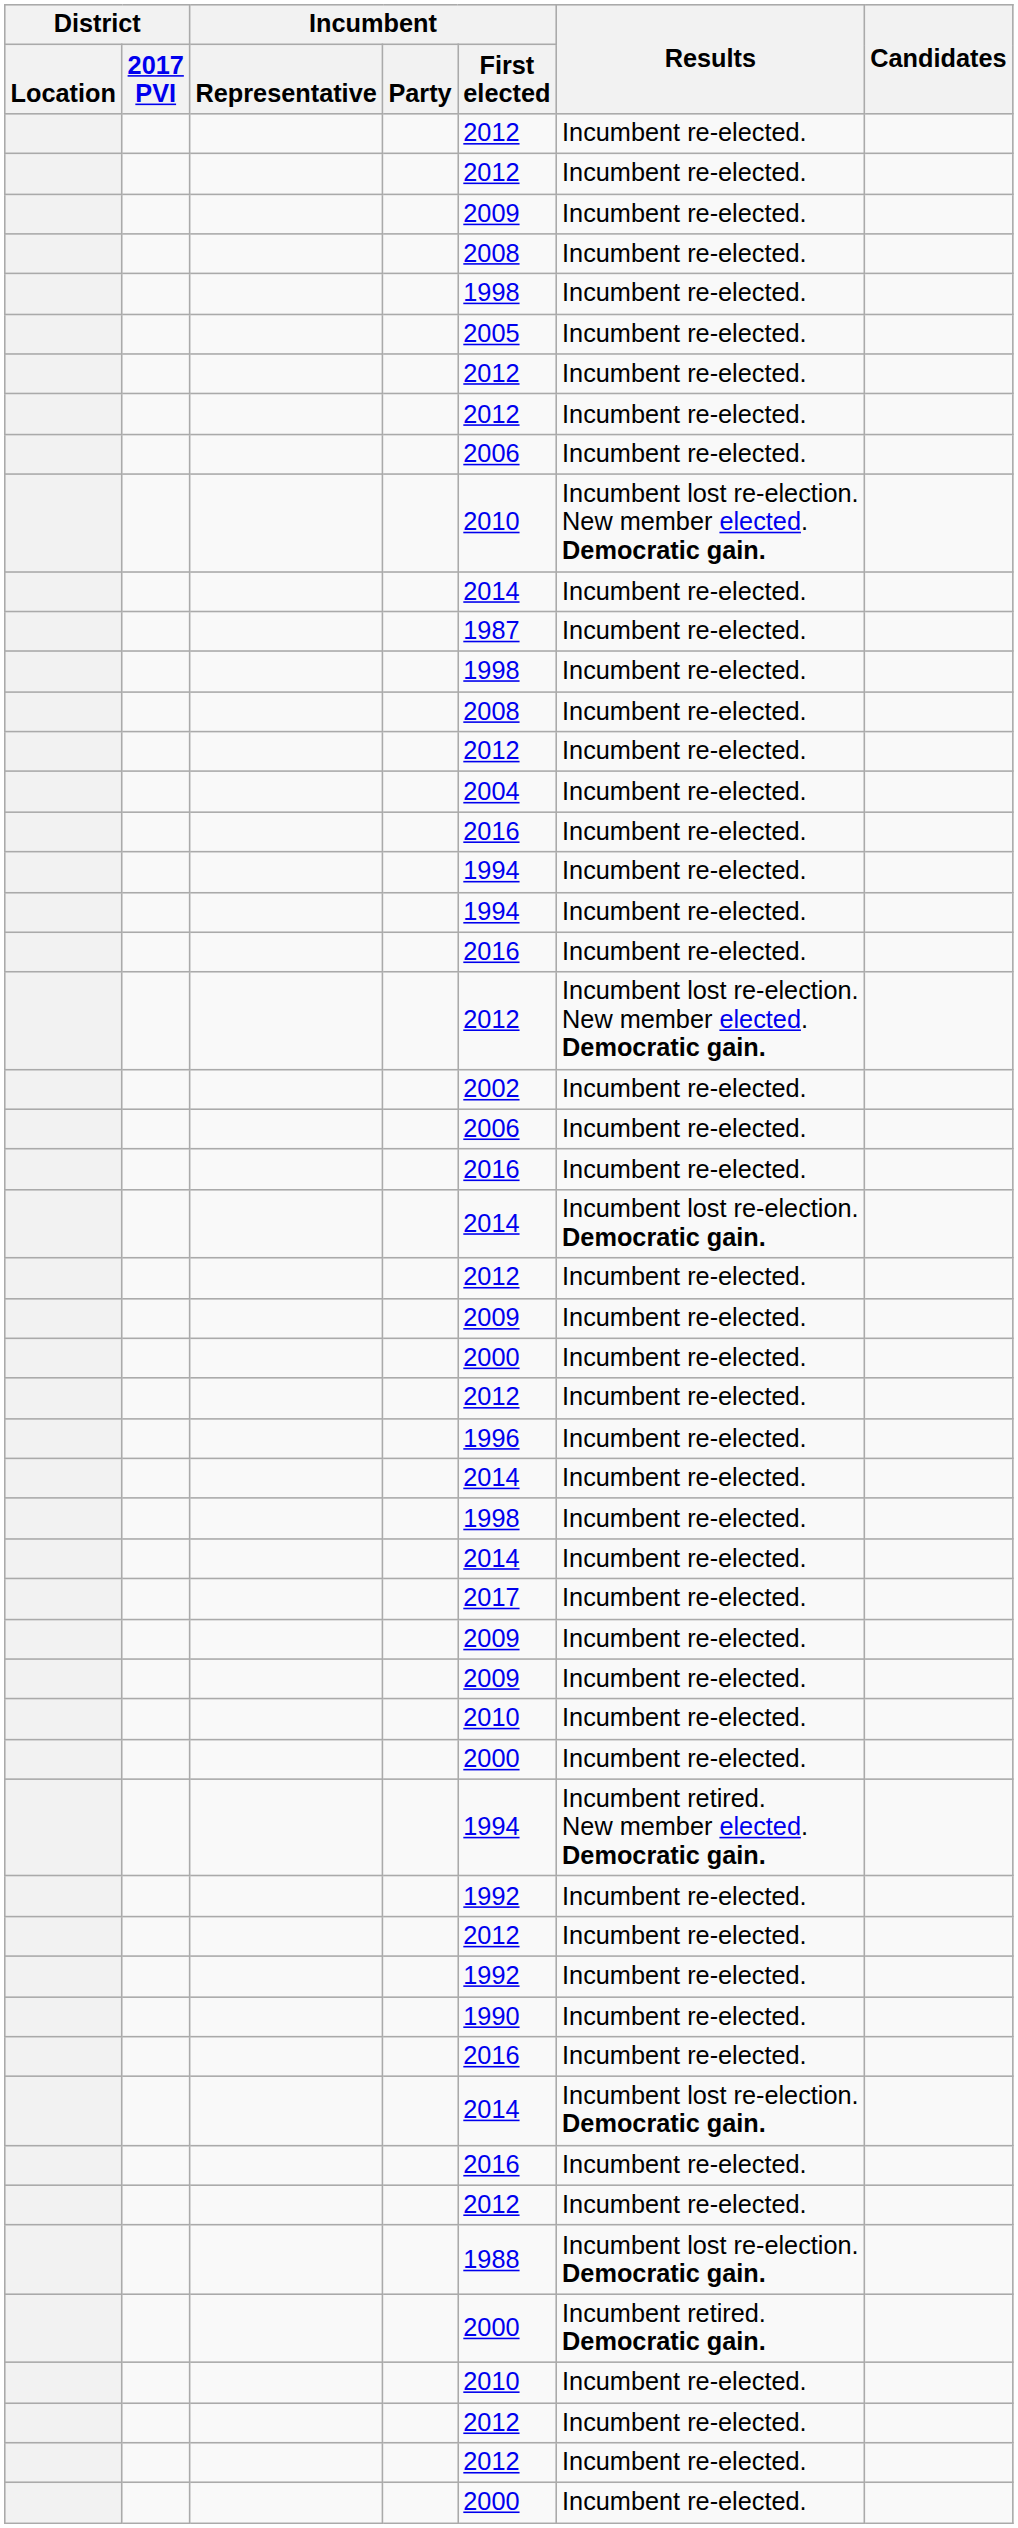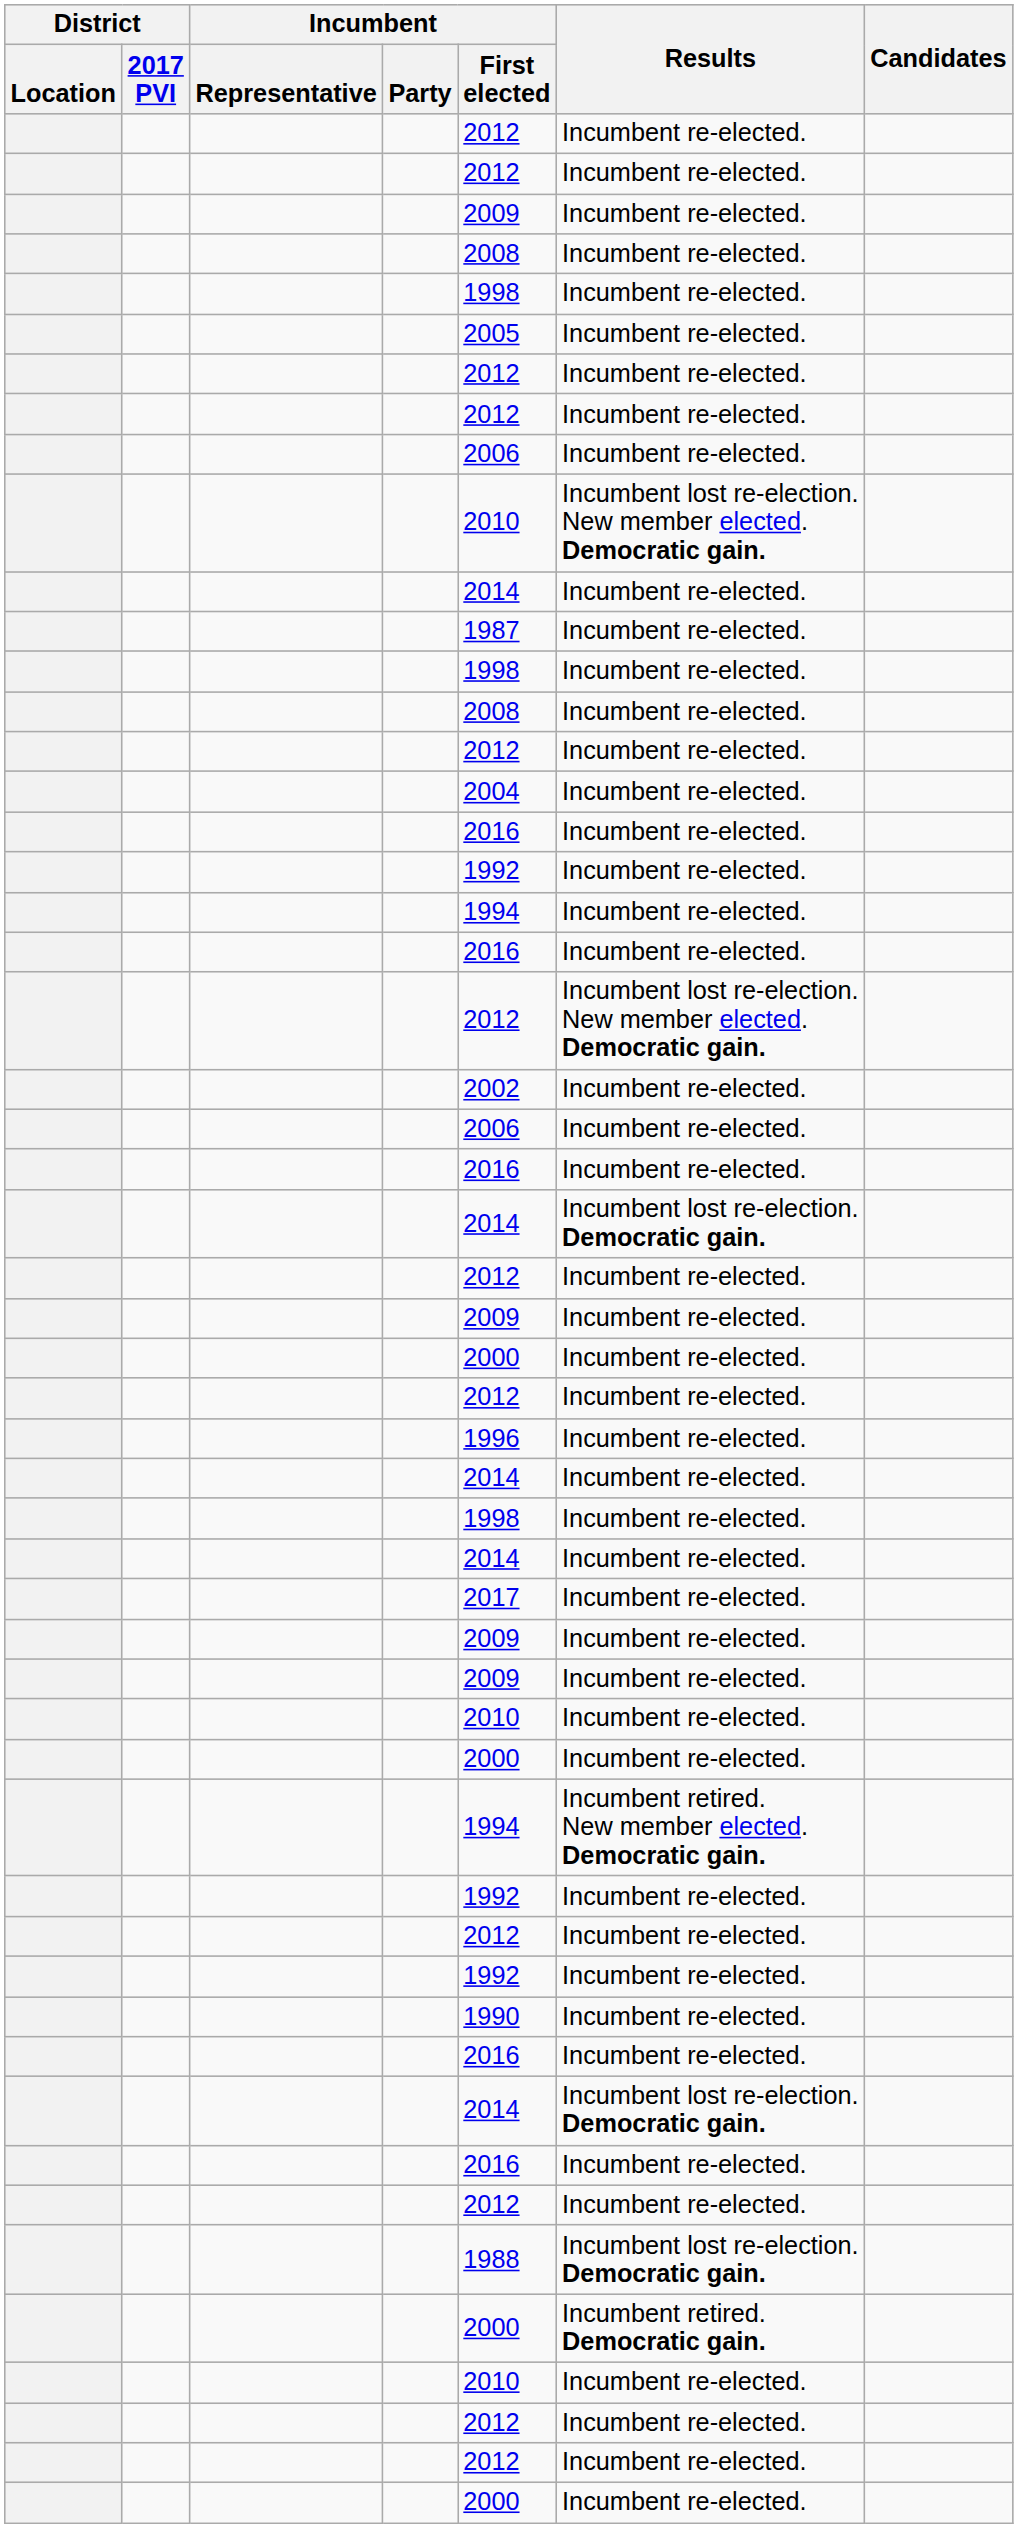(491, 871) 1994 -> (491, 871) 1992
